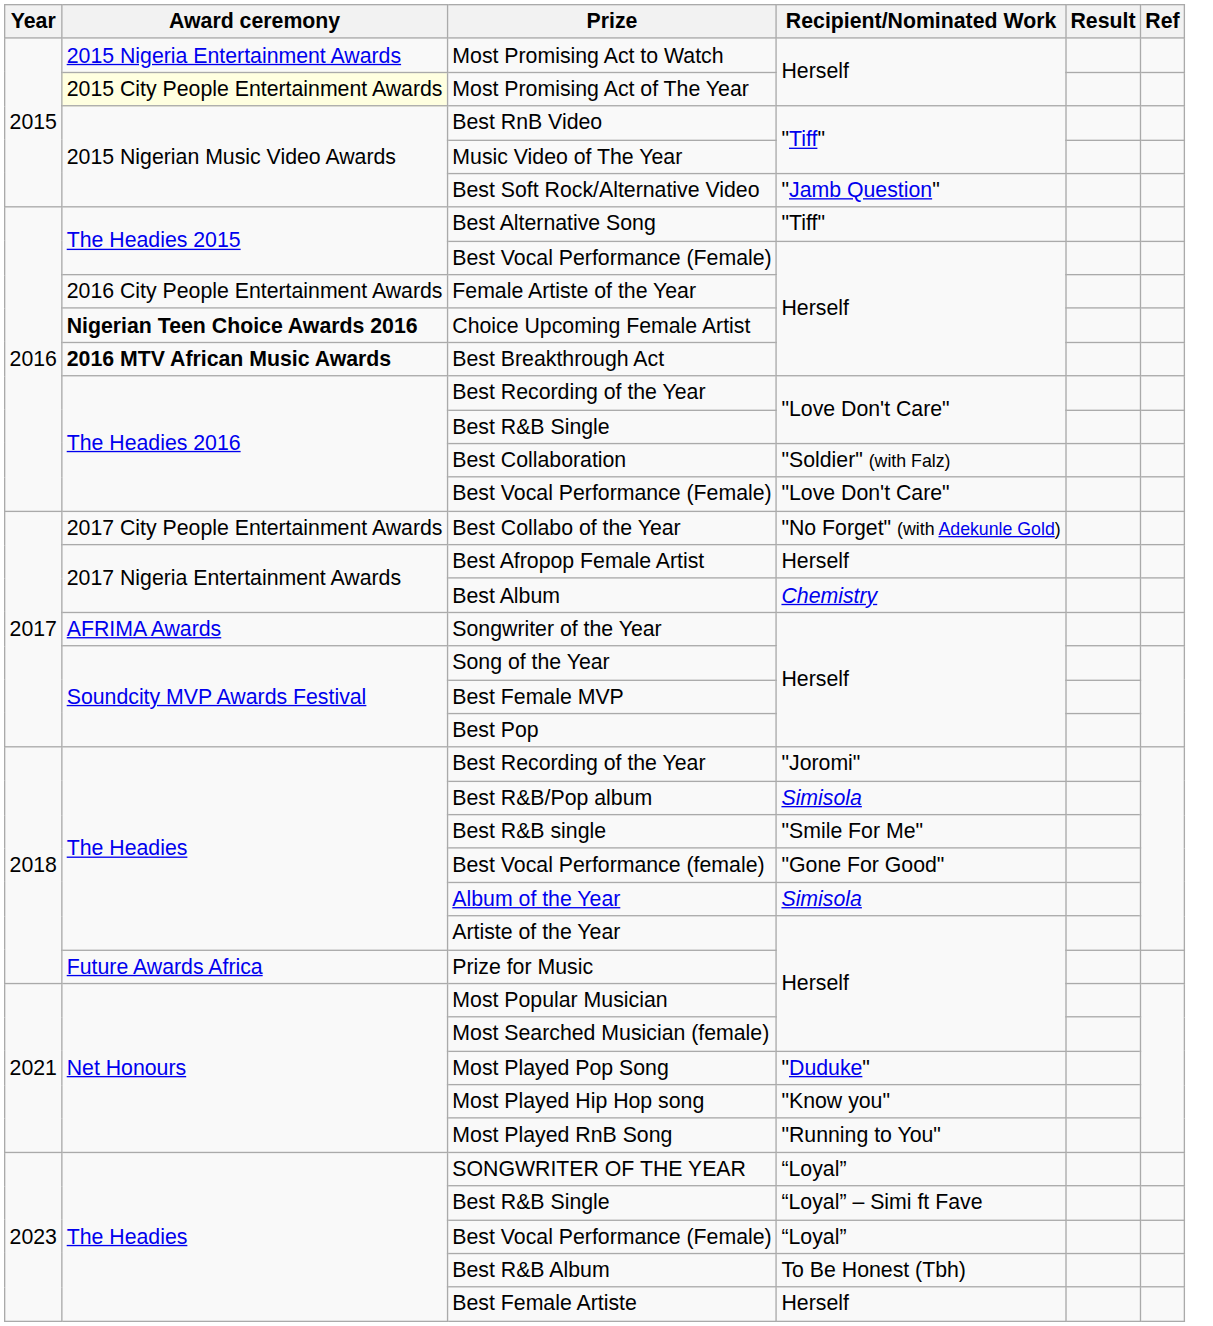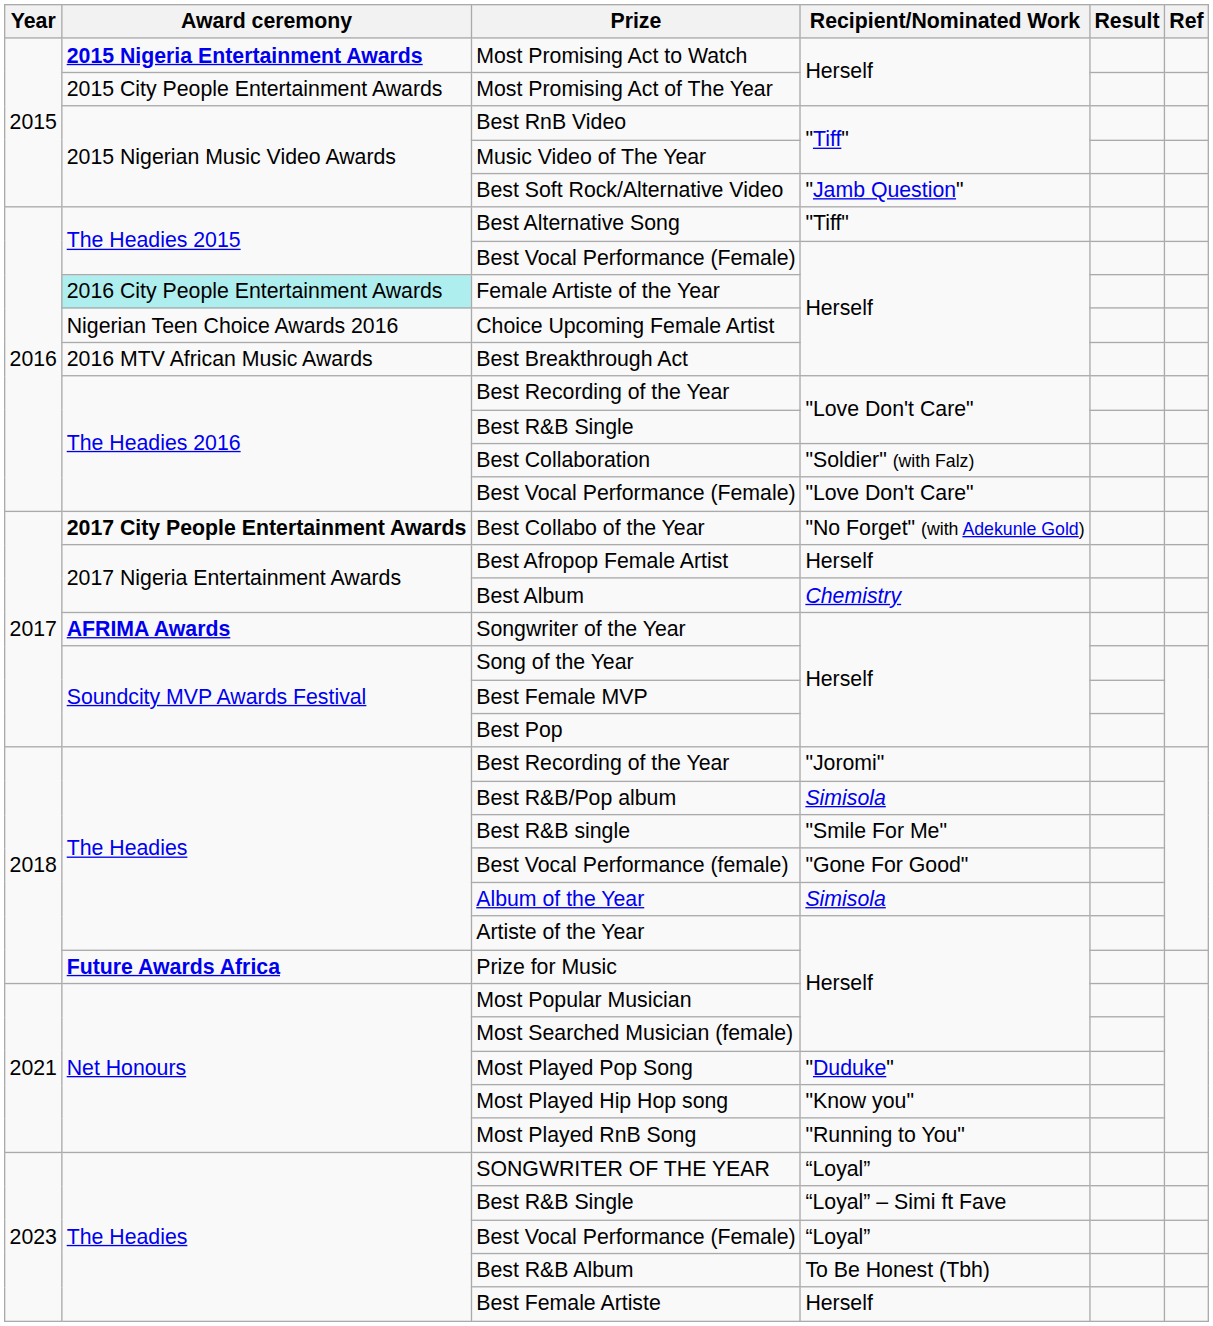(234, 55) normal -> (245, 55) bold
(255, 88) lightyellow background -> (255, 88) no background
(255, 291) no background -> (255, 291) paleturquoise background
(242, 325) bold -> (233, 325) normal
(229, 358) bold -> (220, 358) normal
(255, 527) normal -> (267, 527) bold
(144, 628) normal -> (149, 628) bold
(165, 966) normal -> (173, 966) bold
